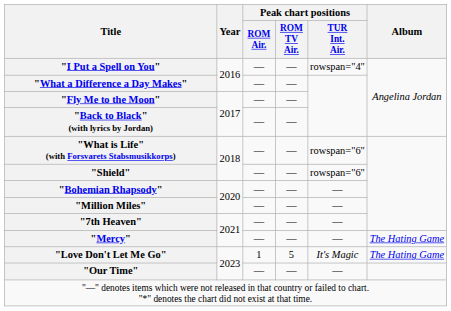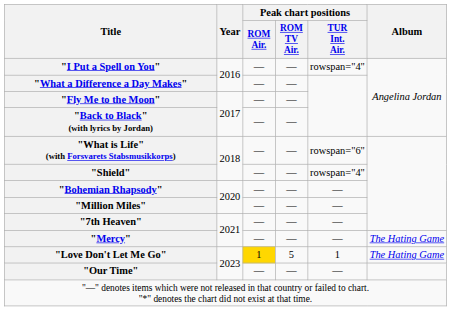(337, 172) rowspan="6" -> (337, 172) rowspan="4"
(259, 255) no background -> (259, 255) gold background
(337, 255) It's Magic -> (337, 255) 1
